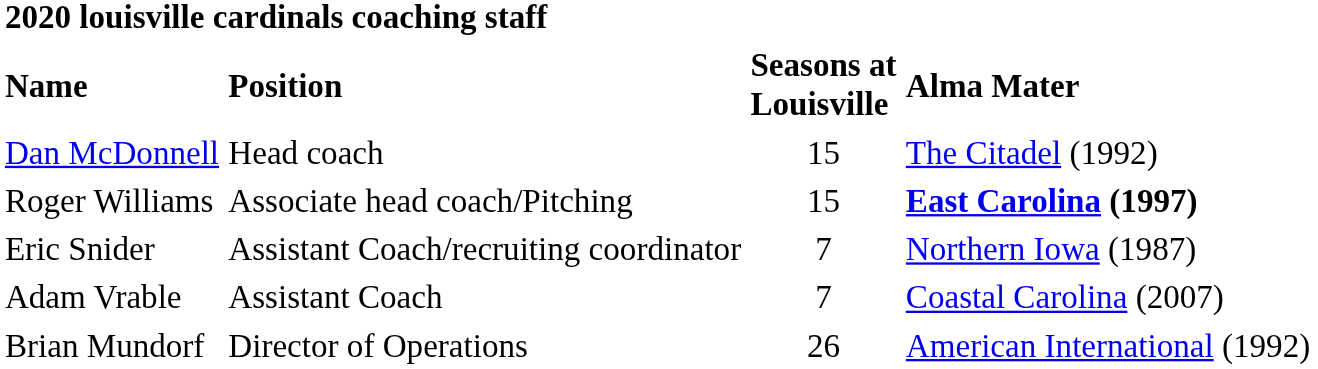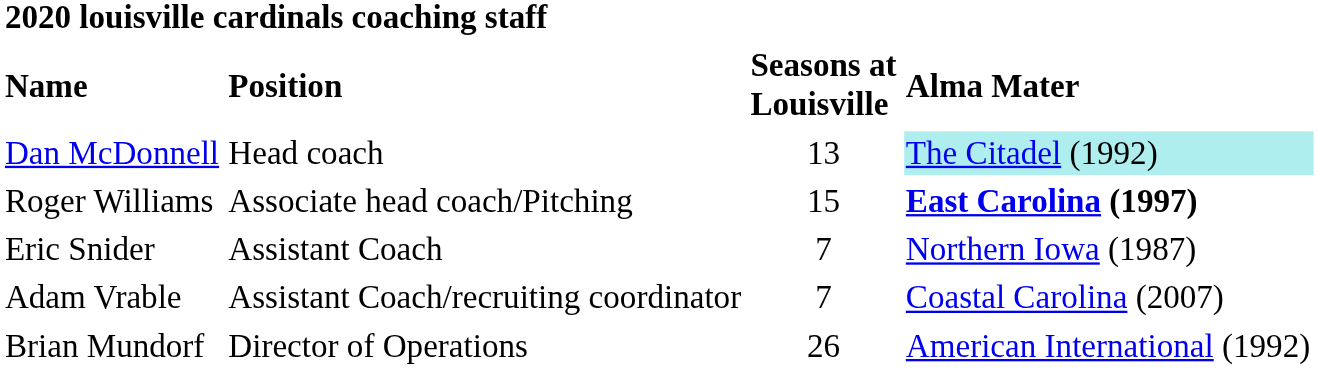(824, 152) 15 -> (824, 152) 13
(1032, 152) no background -> (1032, 152) paleturquoise background
(485, 249) Assistant Coach/recruiting coordinator -> (335, 249) Assistant Coach
(335, 297) Assistant Coach -> (485, 297) Assistant Coach/recruiting coordinator
